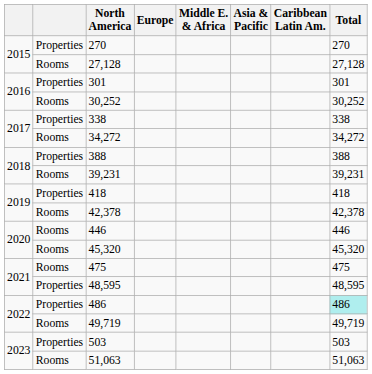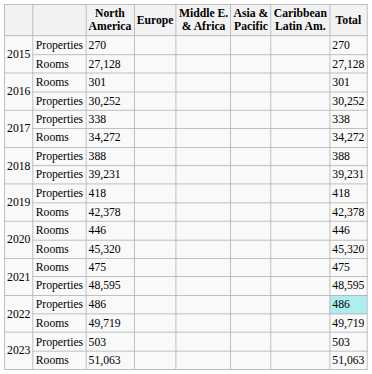(59, 82) Properties -> (52, 82) Rooms
(52, 100) Rooms -> (59, 100) Properties
(52, 175) Rooms -> (59, 175) Properties
